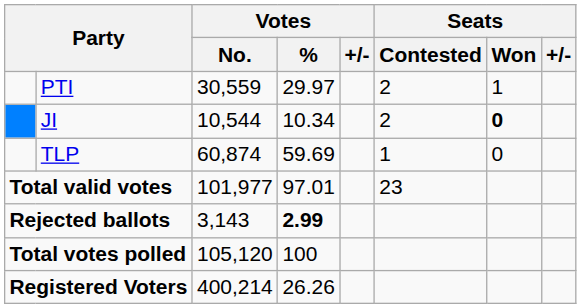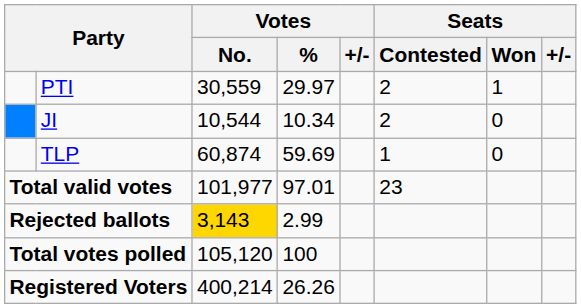(497, 120) bold -> (497, 120) normal
(223, 220) no background -> (223, 220) gold background
(303, 220) bold -> (303, 220) normal
